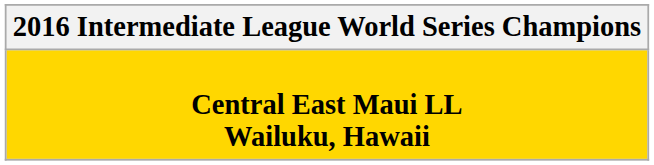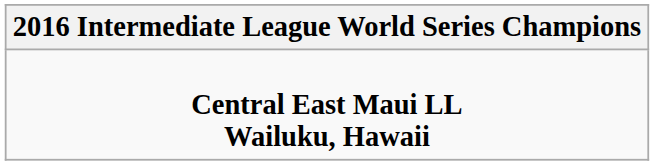(327, 120) gold background -> (327, 120) no background
